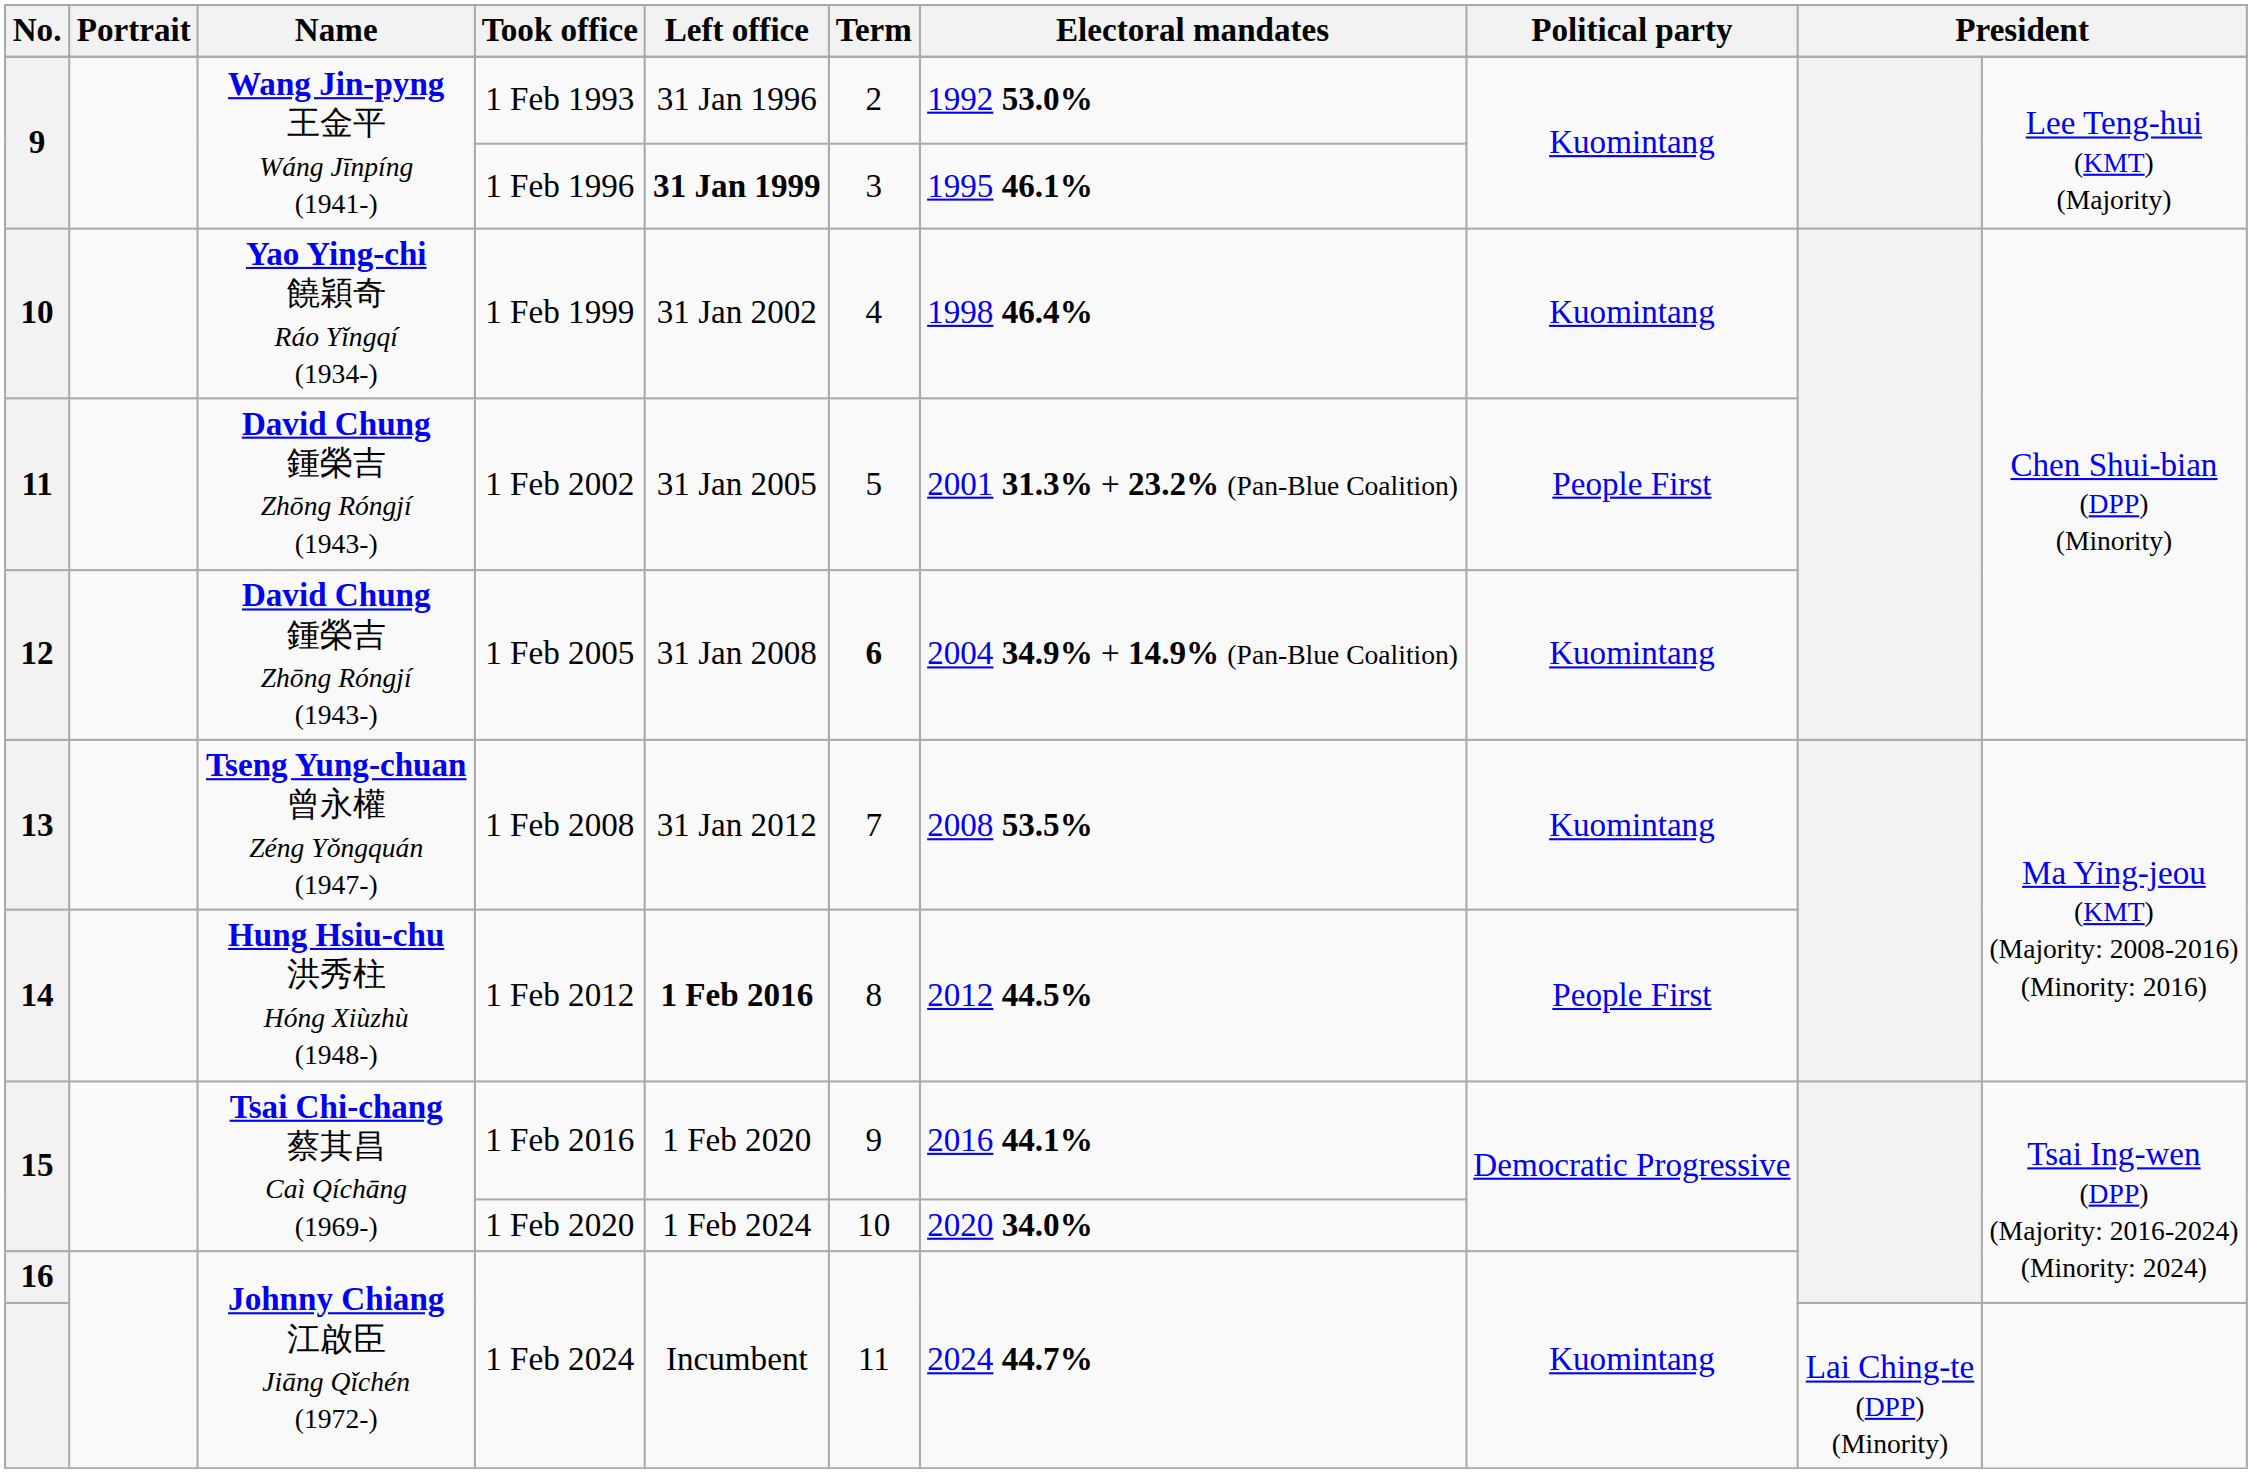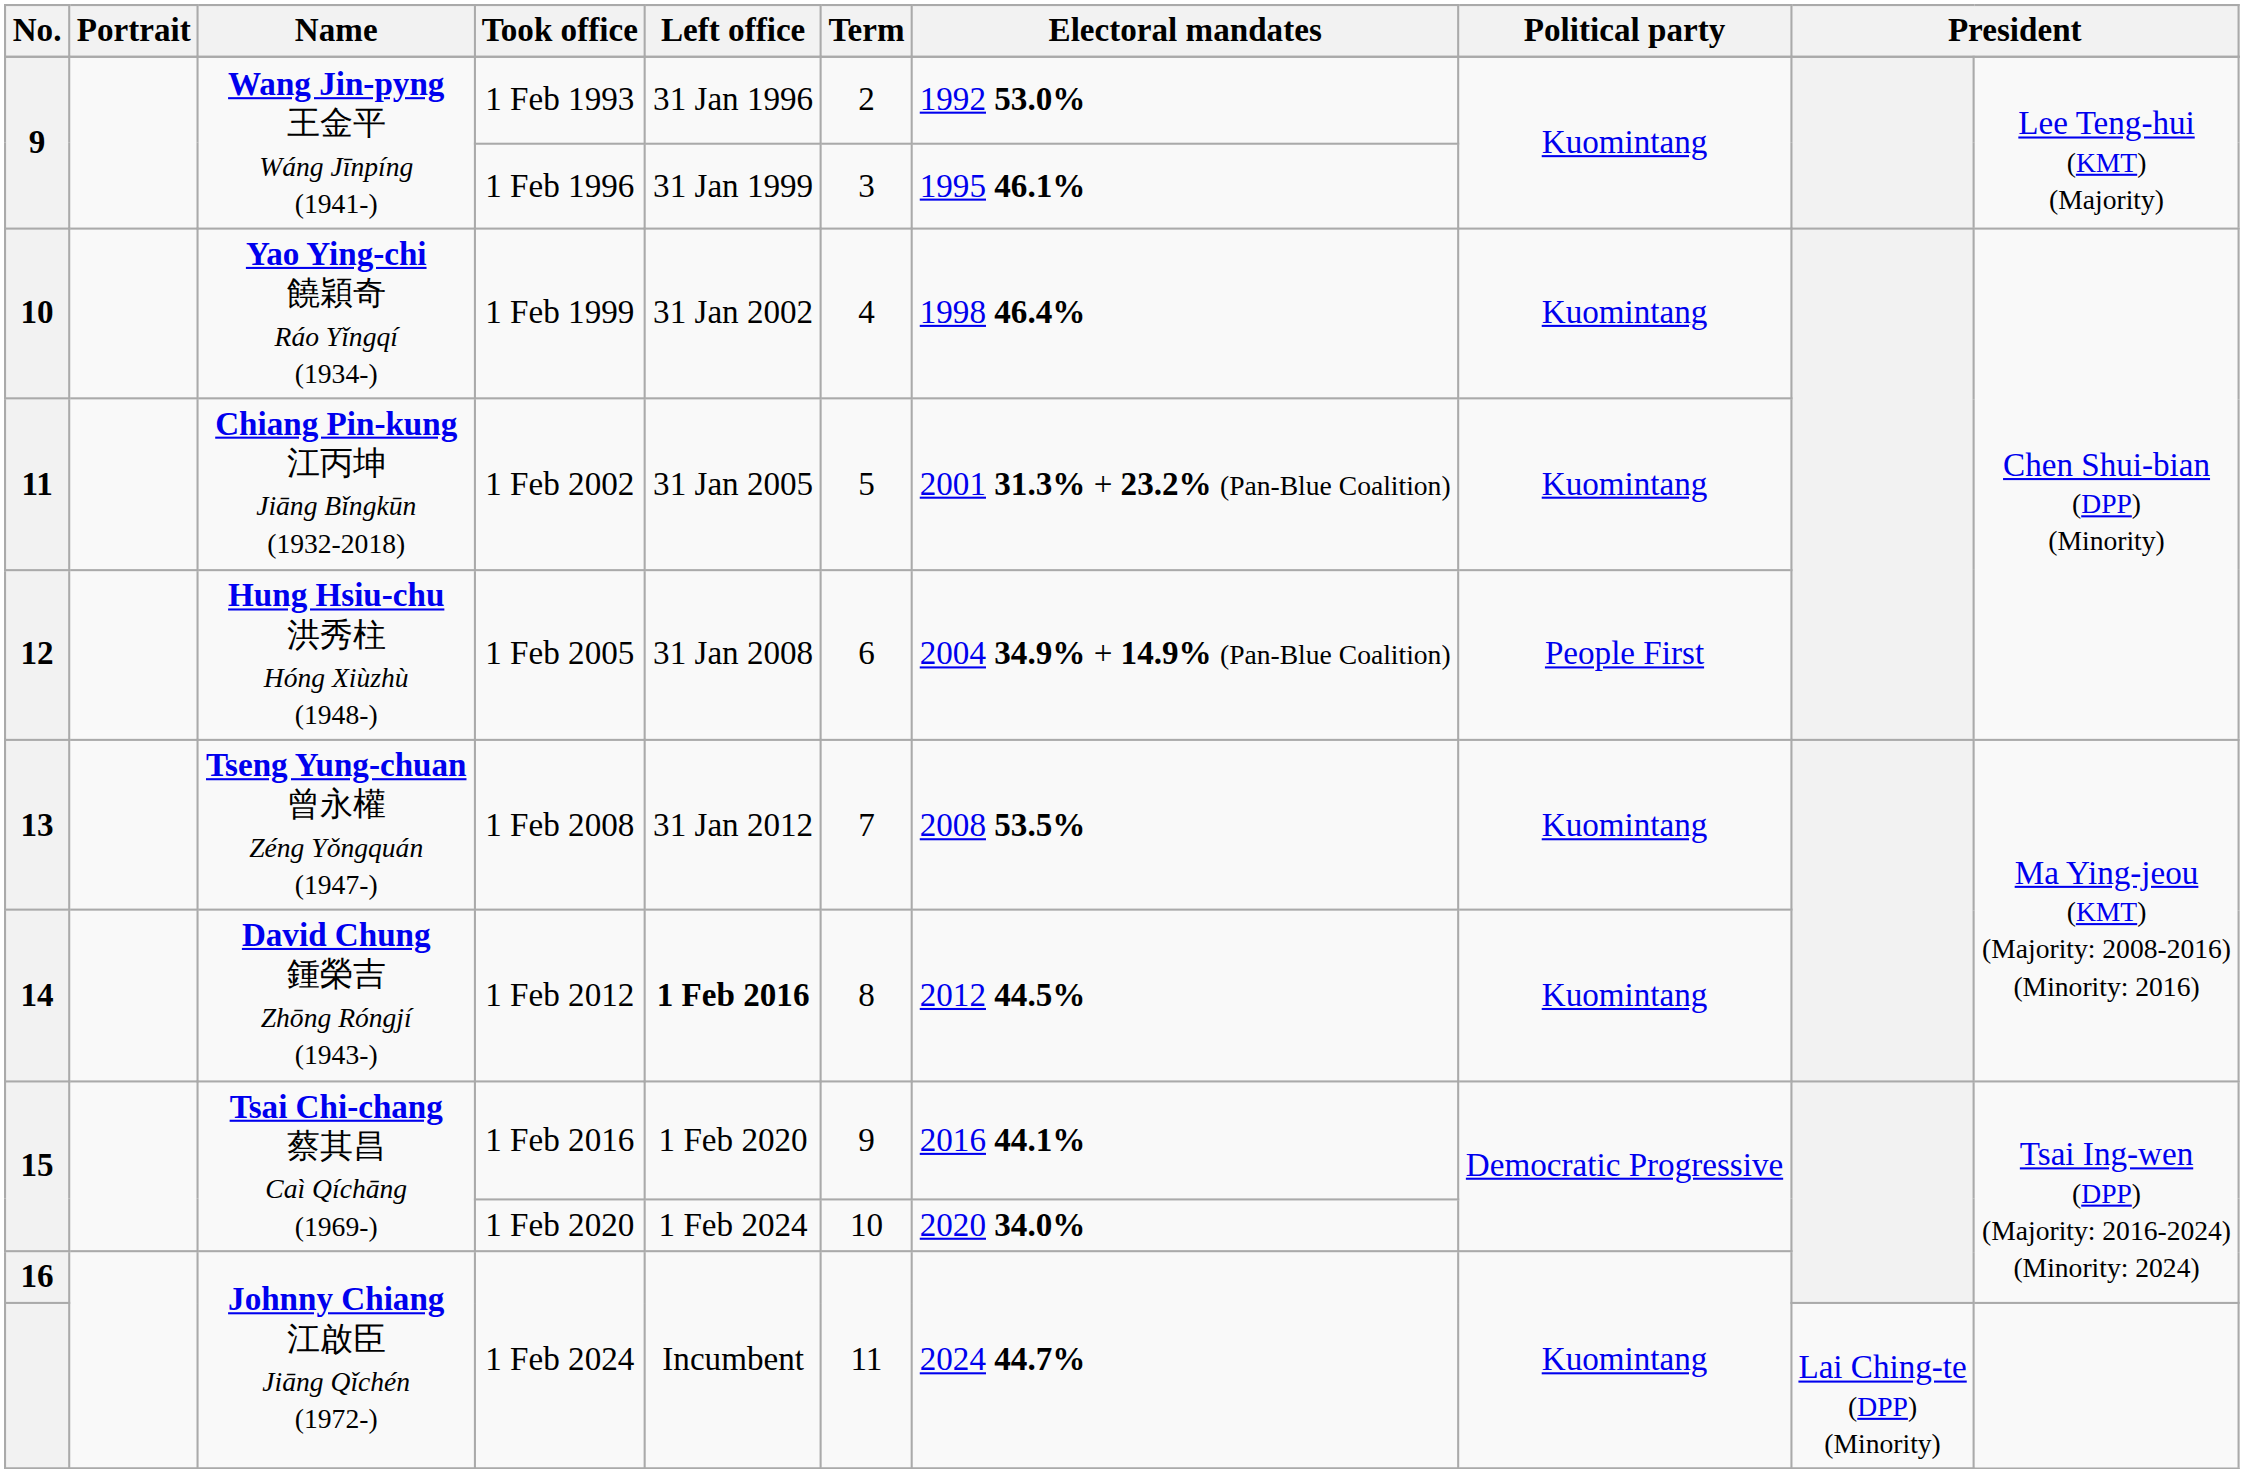(737, 184) bold -> (733, 184) normal
(336, 483) David Chung 鍾榮吉 Zhōng Róngjí (1943-) -> (336, 483) Chiang Pin-kung 江丙坤 Jiāng Bǐngkūn (1932-2018)
(1632, 483) People First -> (1625, 483) Kuomintang
(336, 653) David Chung 鍾榮吉 Zhōng Róngjí (1943-) -> (336, 653) Hung Hsiu-chu 洪秀柱 Hóng Xiùzhù (1948-)
(874, 653) bold -> (866, 653) normal
(1632, 653) Kuomintang -> (1625, 653) People First
(336, 994) Hung Hsiu-chu 洪秀柱 Hóng Xiùzhù (1948-) -> (336, 994) David Chung 鍾榮吉 Zhōng Róngjí (1943-)
(1632, 994) People First -> (1625, 994) Kuomintang
